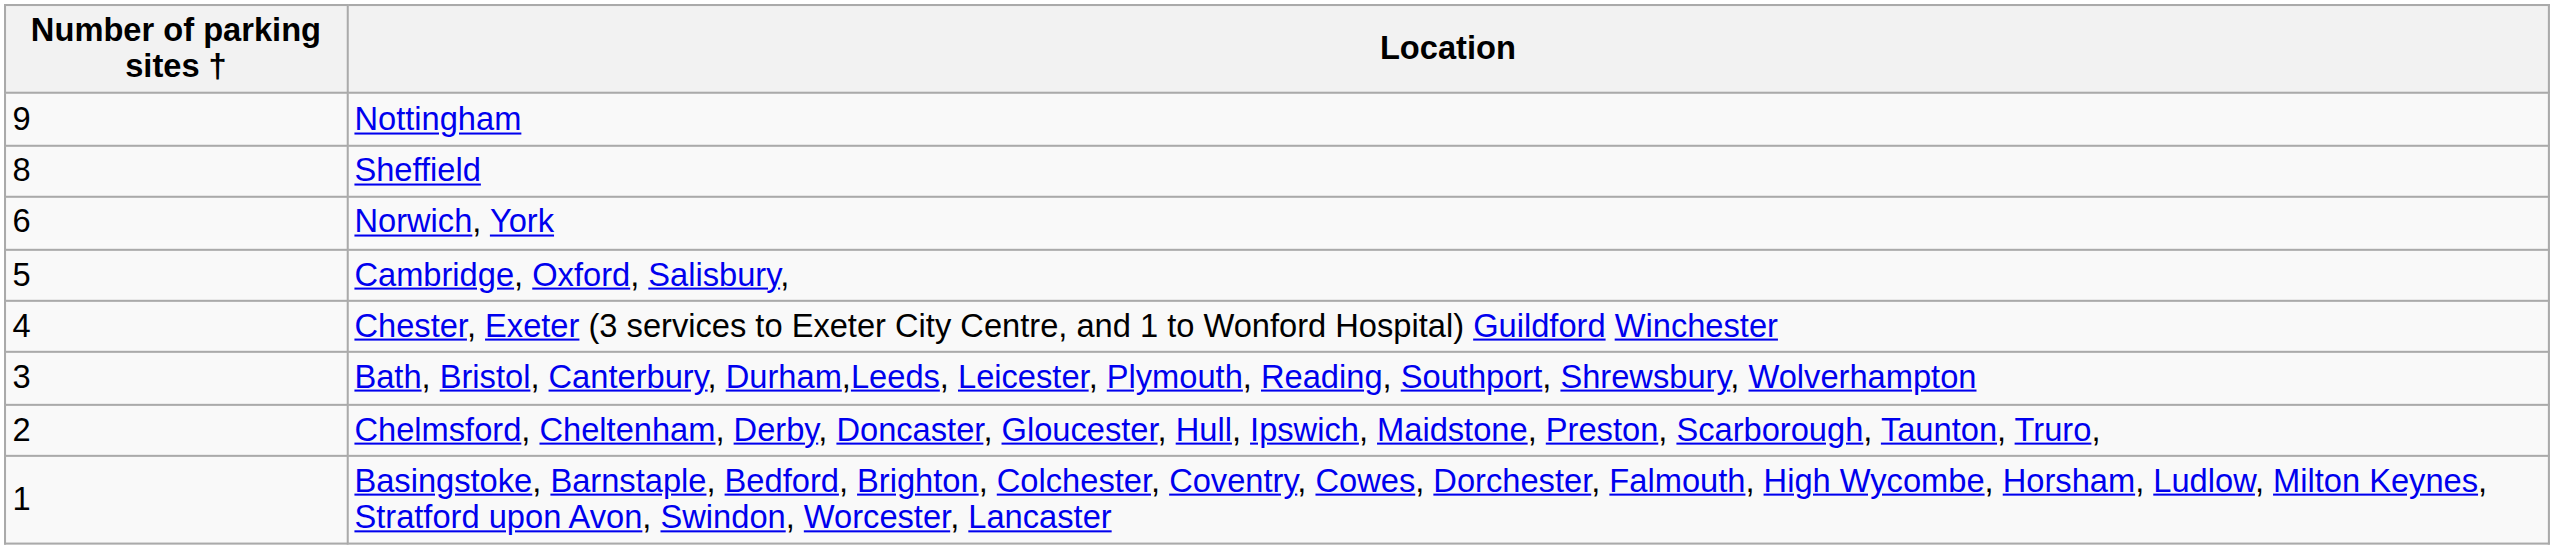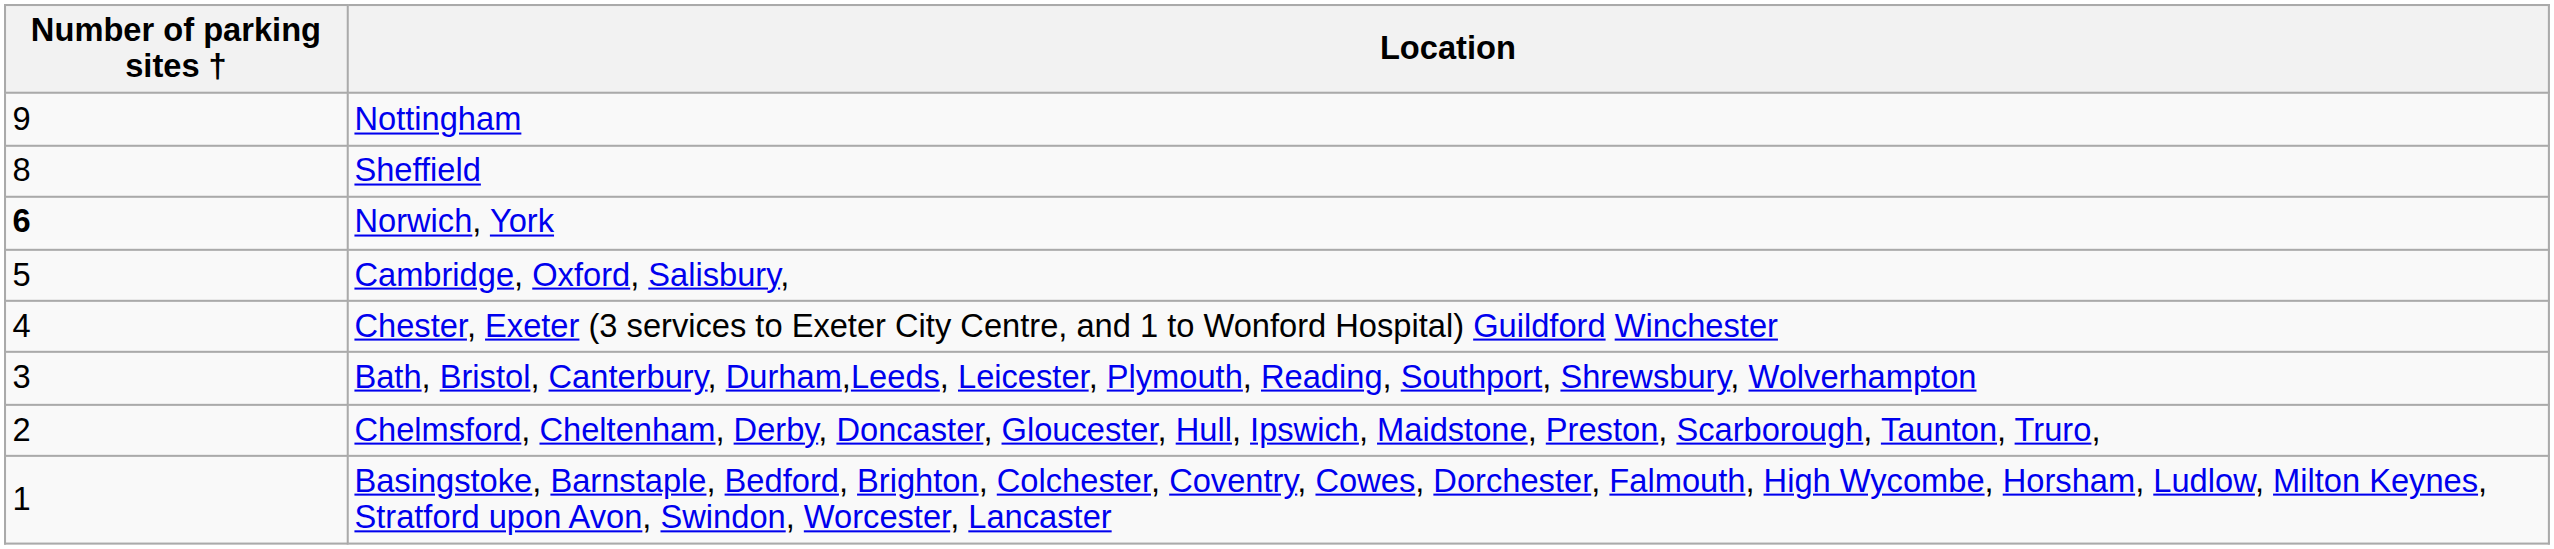(22, 222) normal -> (22, 222) bold
